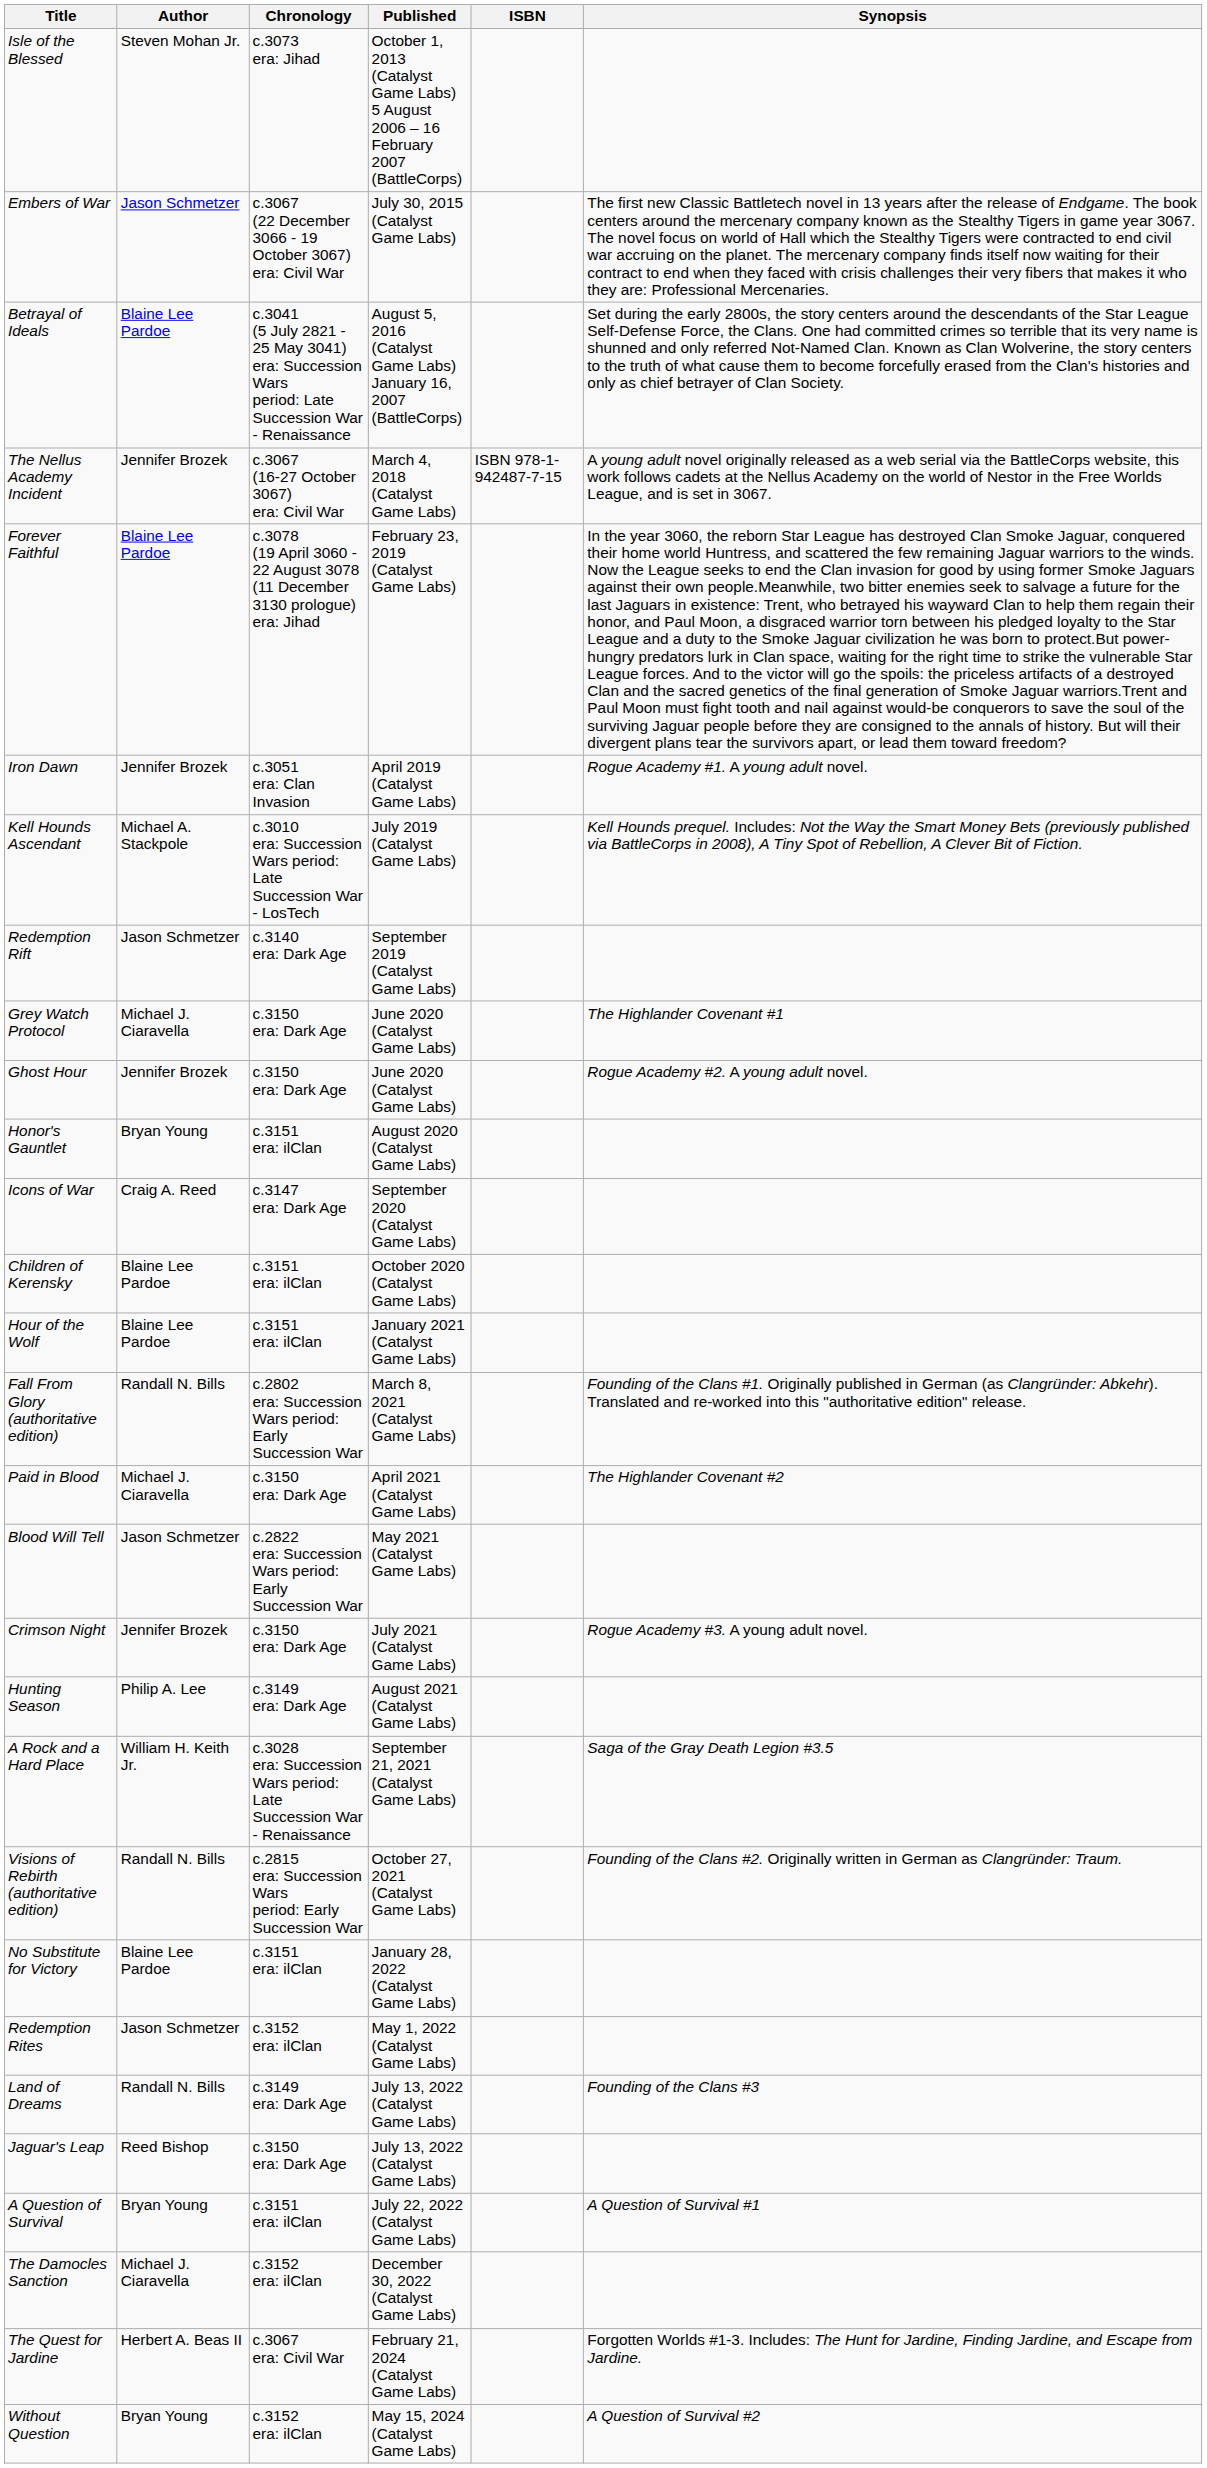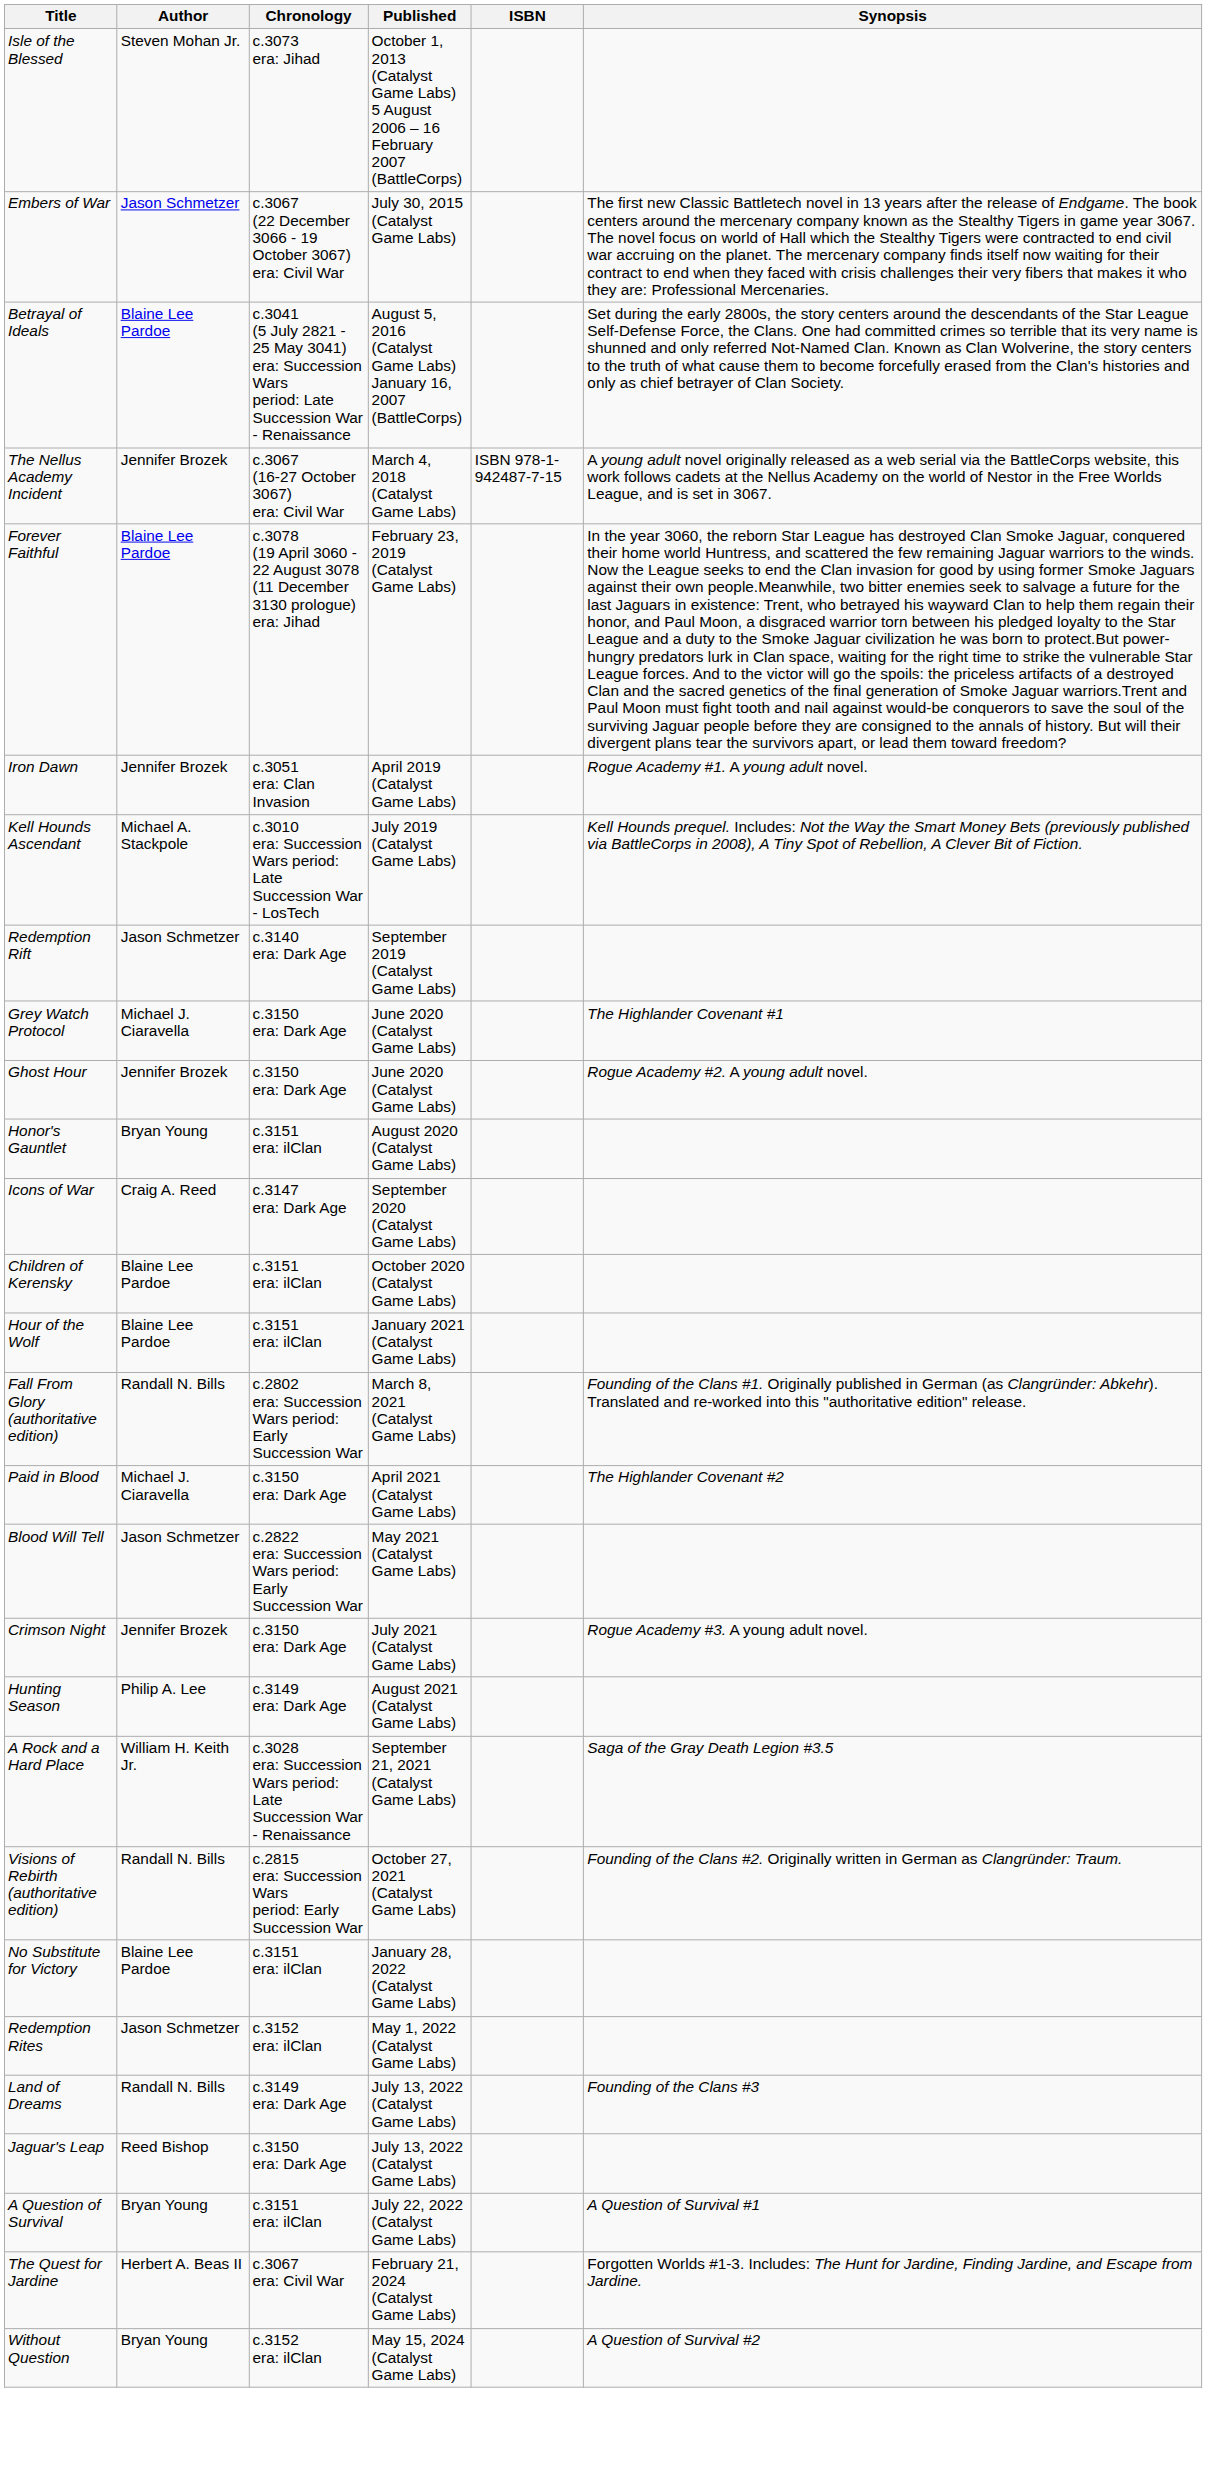- row: (58, 2272)
